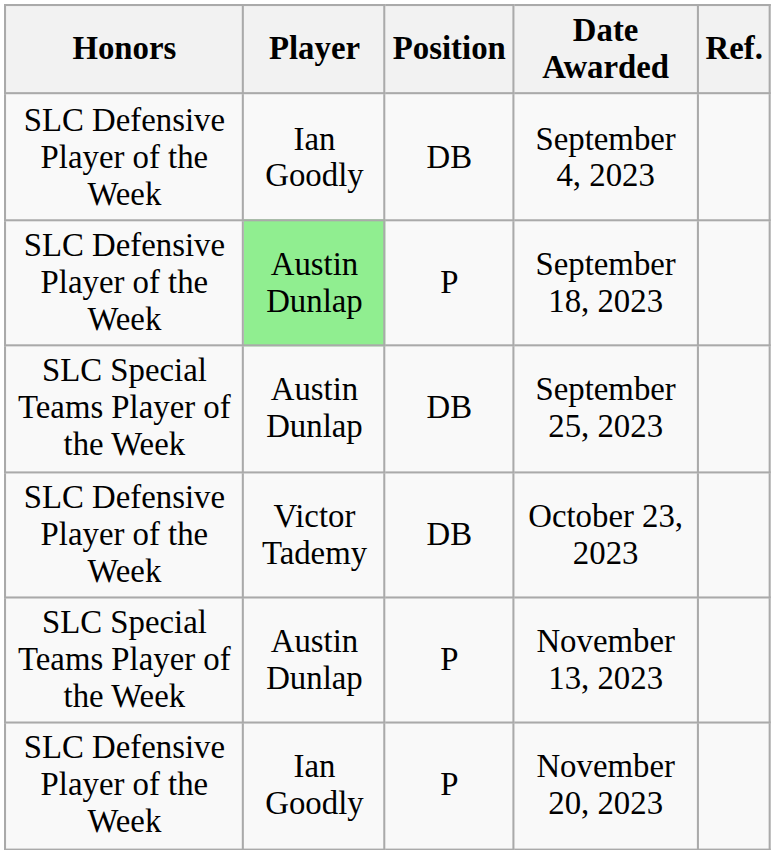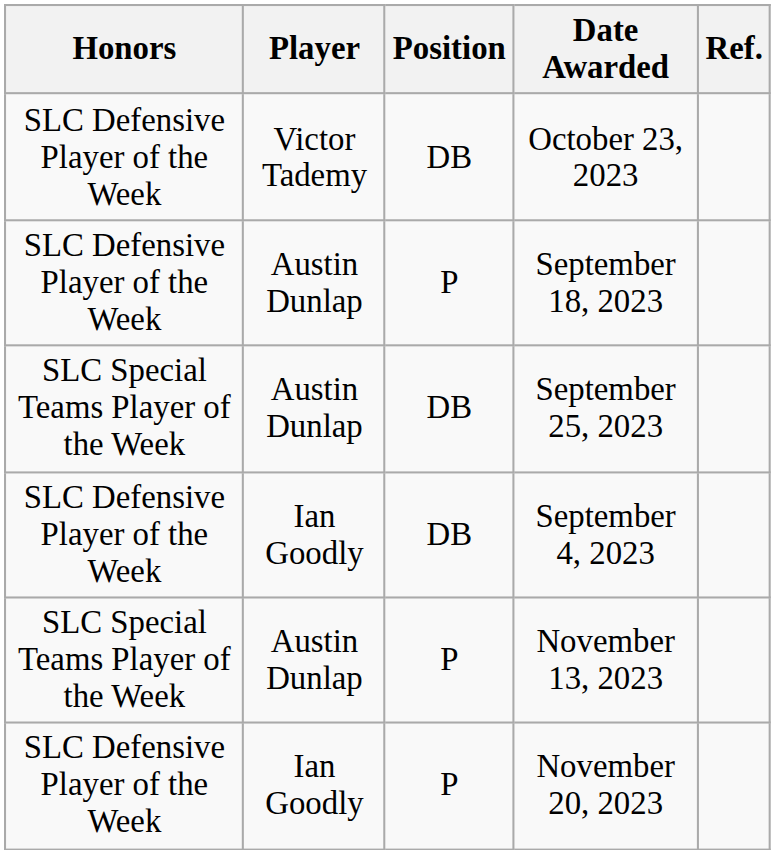rows swapped: (606, 156) <-> (606, 533)
(314, 282) lightgreen background -> (314, 282) no background
